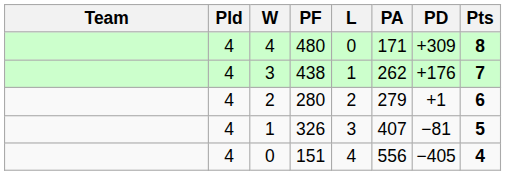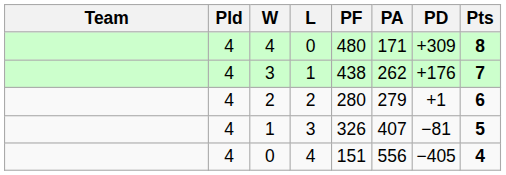columns swapped: (351, 18) <-> (311, 18)
